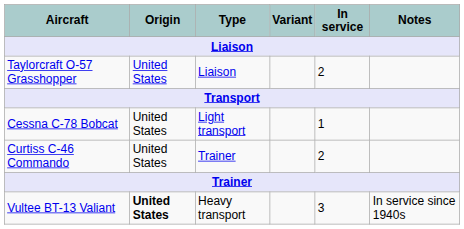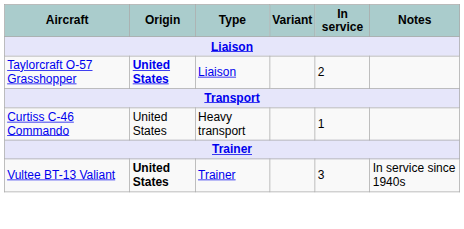(150, 72) normal -> (151, 72) bold
- row: (63, 123)
(217, 156) Trainer -> (222, 123) Heavy transport
(321, 156) 2 -> (321, 123) 1
(222, 207) Heavy transport -> (217, 175) Trainer
